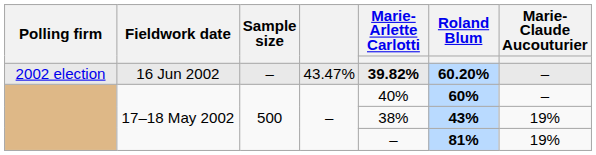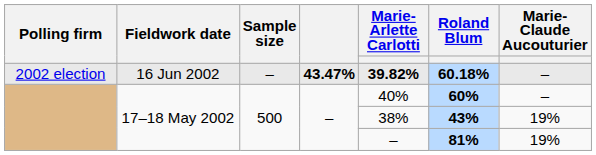(329, 74) normal -> (329, 74) bold
(464, 74) 60.20% -> (464, 74) 60.18%
